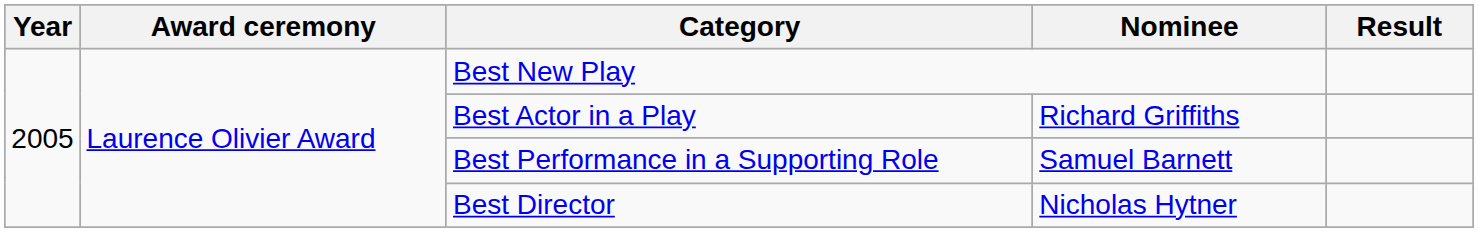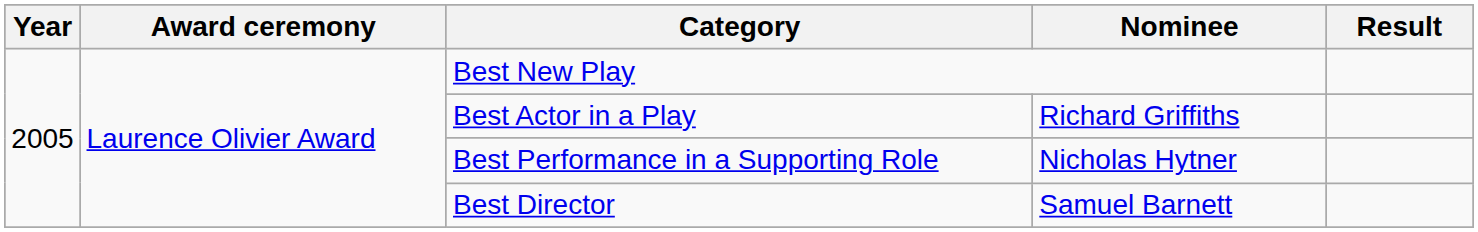(1136, 159) Samuel Barnett -> (1138, 159) Nicholas Hytner
(1138, 204) Nicholas Hytner -> (1136, 204) Samuel Barnett
